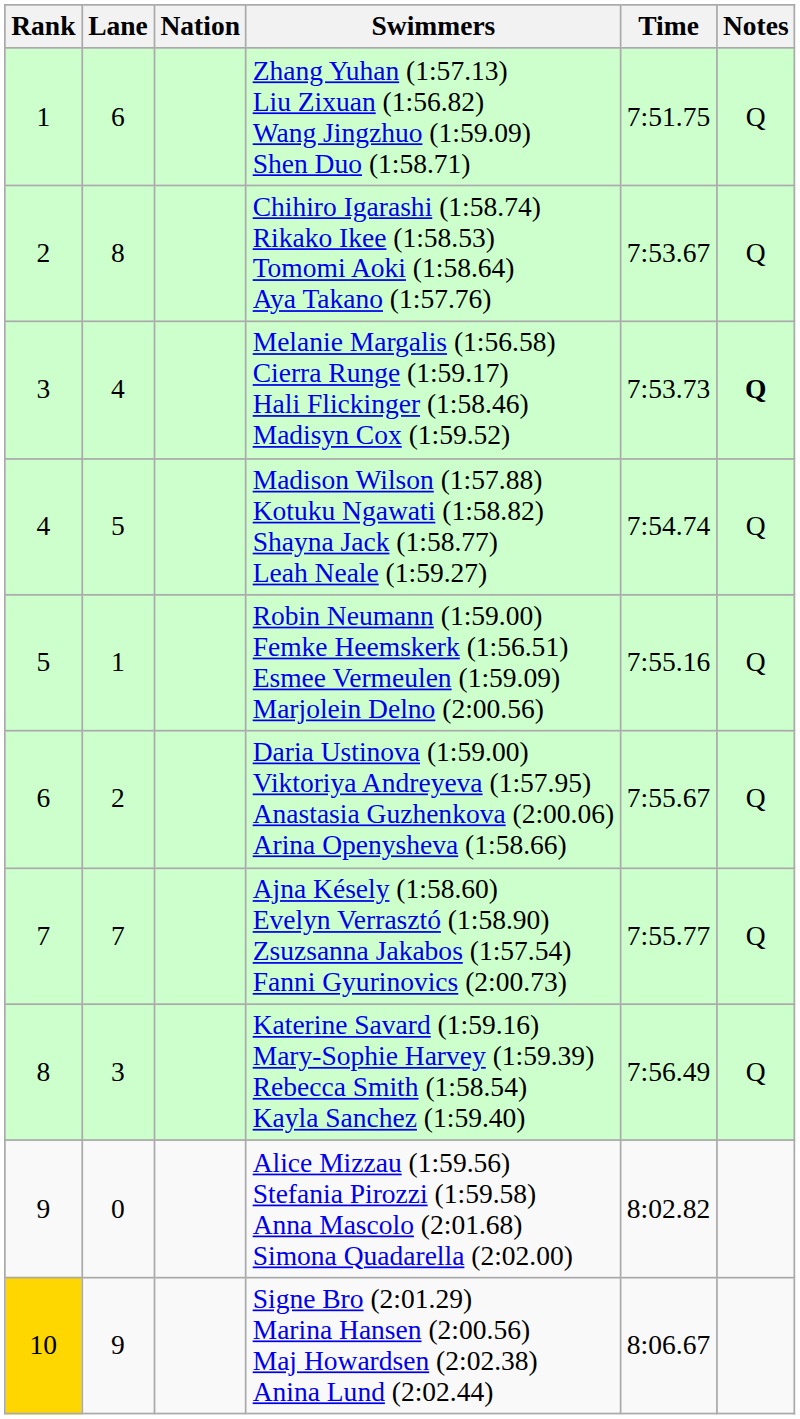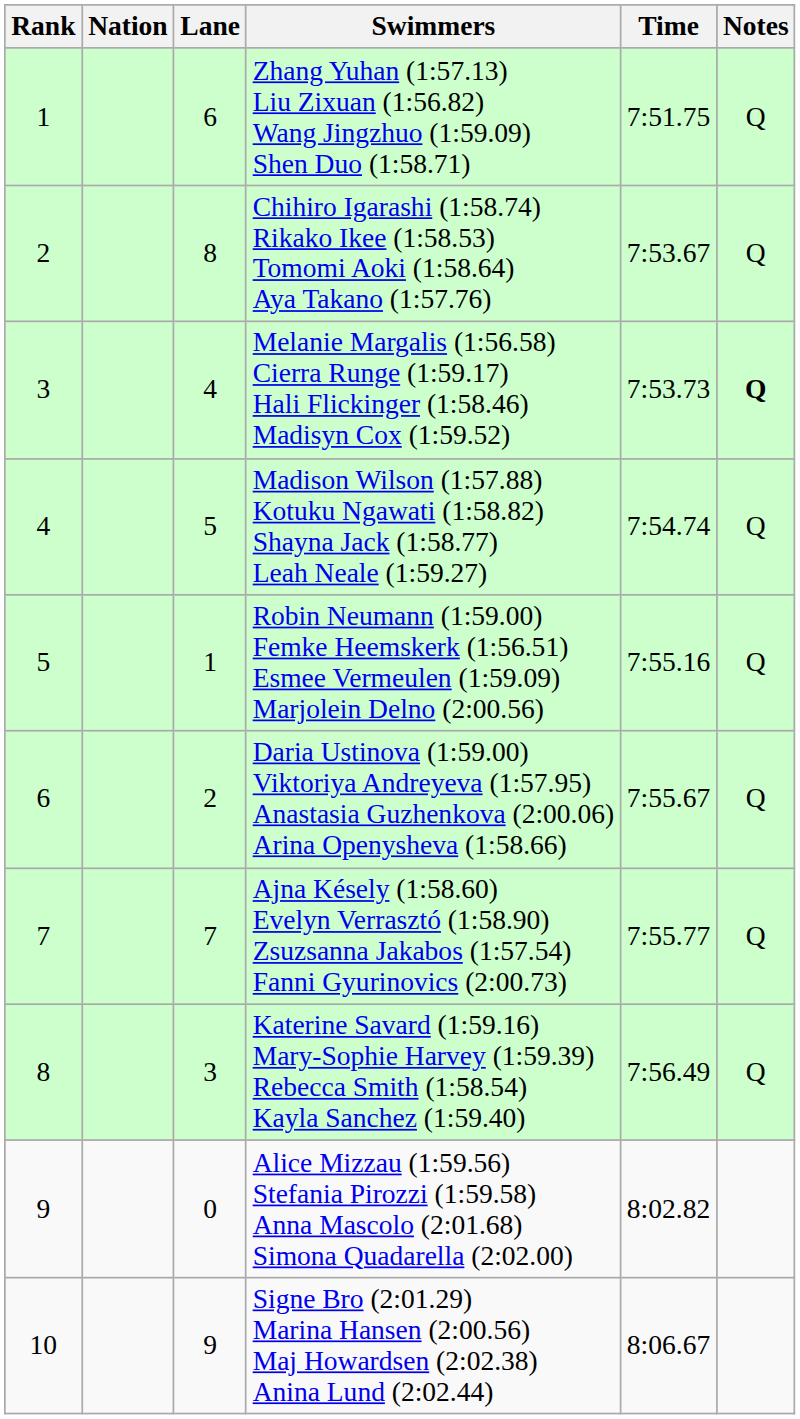columns swapped: (118, 26) <-> (200, 26)
(43, 1345) gold background -> (43, 1345) no background
